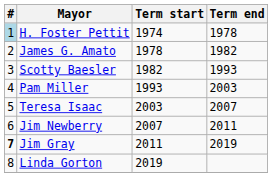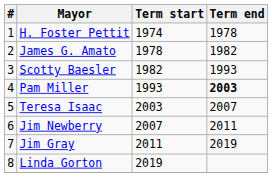(11, 32) lightblue background -> (11, 32) no background
(223, 88) normal -> (223, 88) bold
(11, 144) bold -> (11, 144) normal
